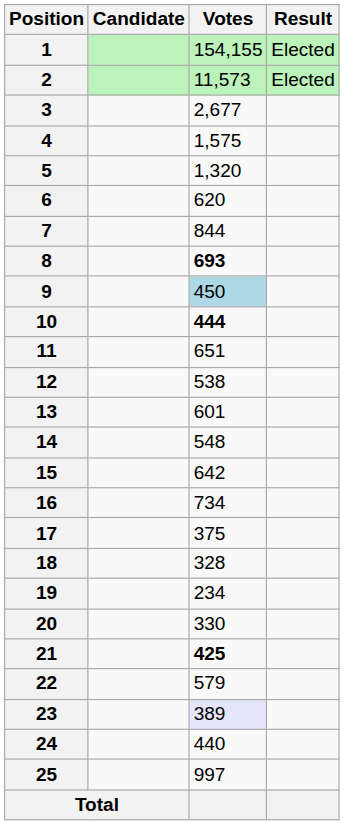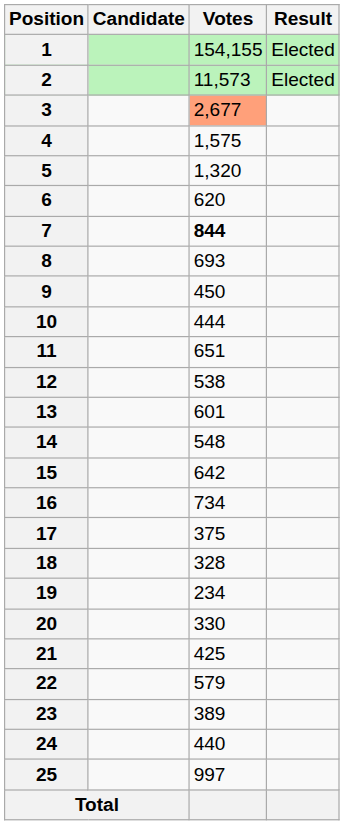(218, 110) no background -> (218, 110) lightsalmon background
(210, 230) normal -> (210, 230) bold
(210, 261) bold -> (210, 261) normal
(210, 291) lightblue background -> (210, 291) no background
(210, 321) bold -> (210, 321) normal
(210, 653) bold -> (210, 653) normal
(210, 714) lavender background -> (210, 714) no background
